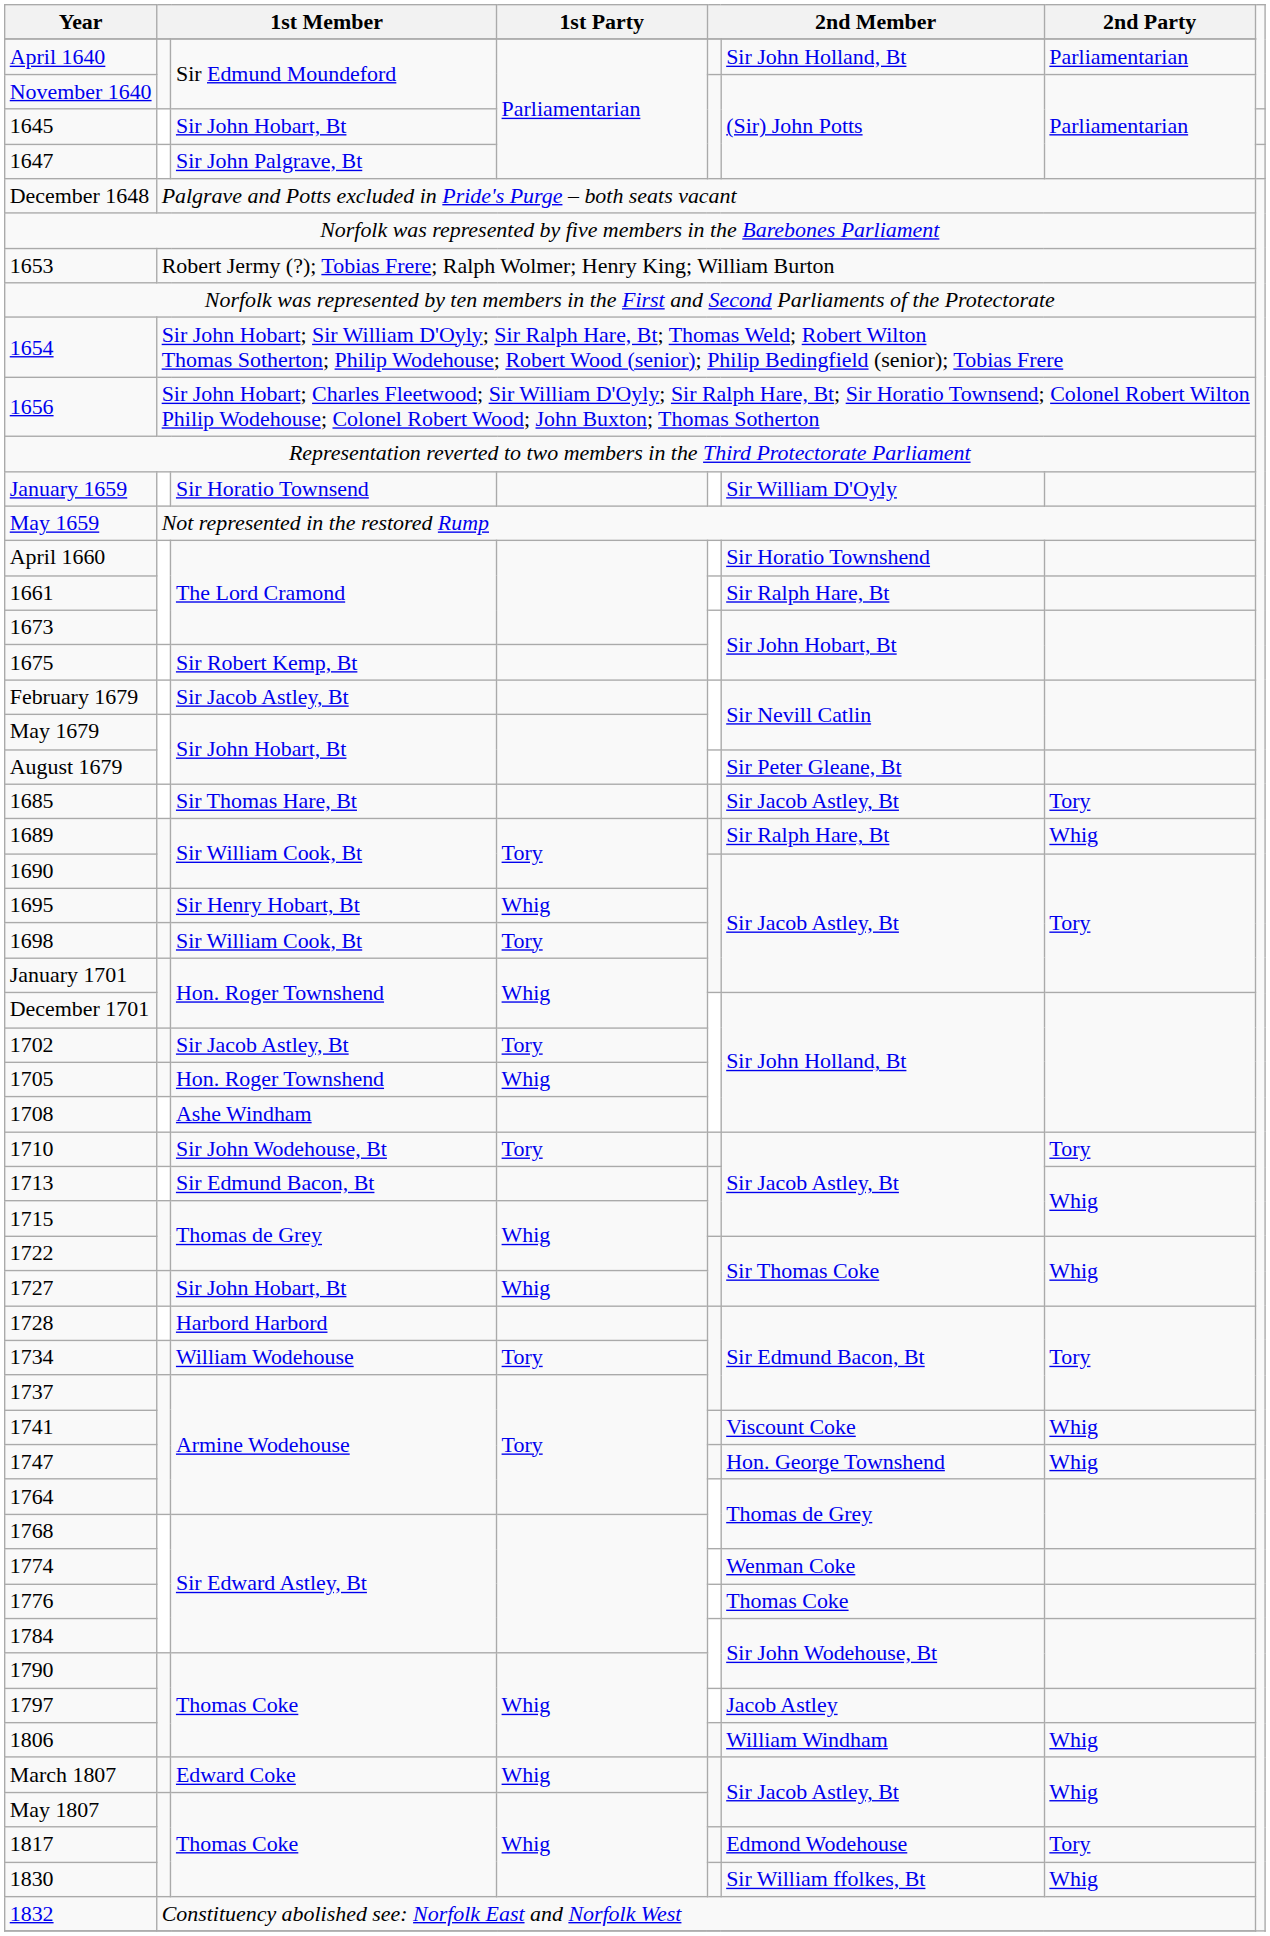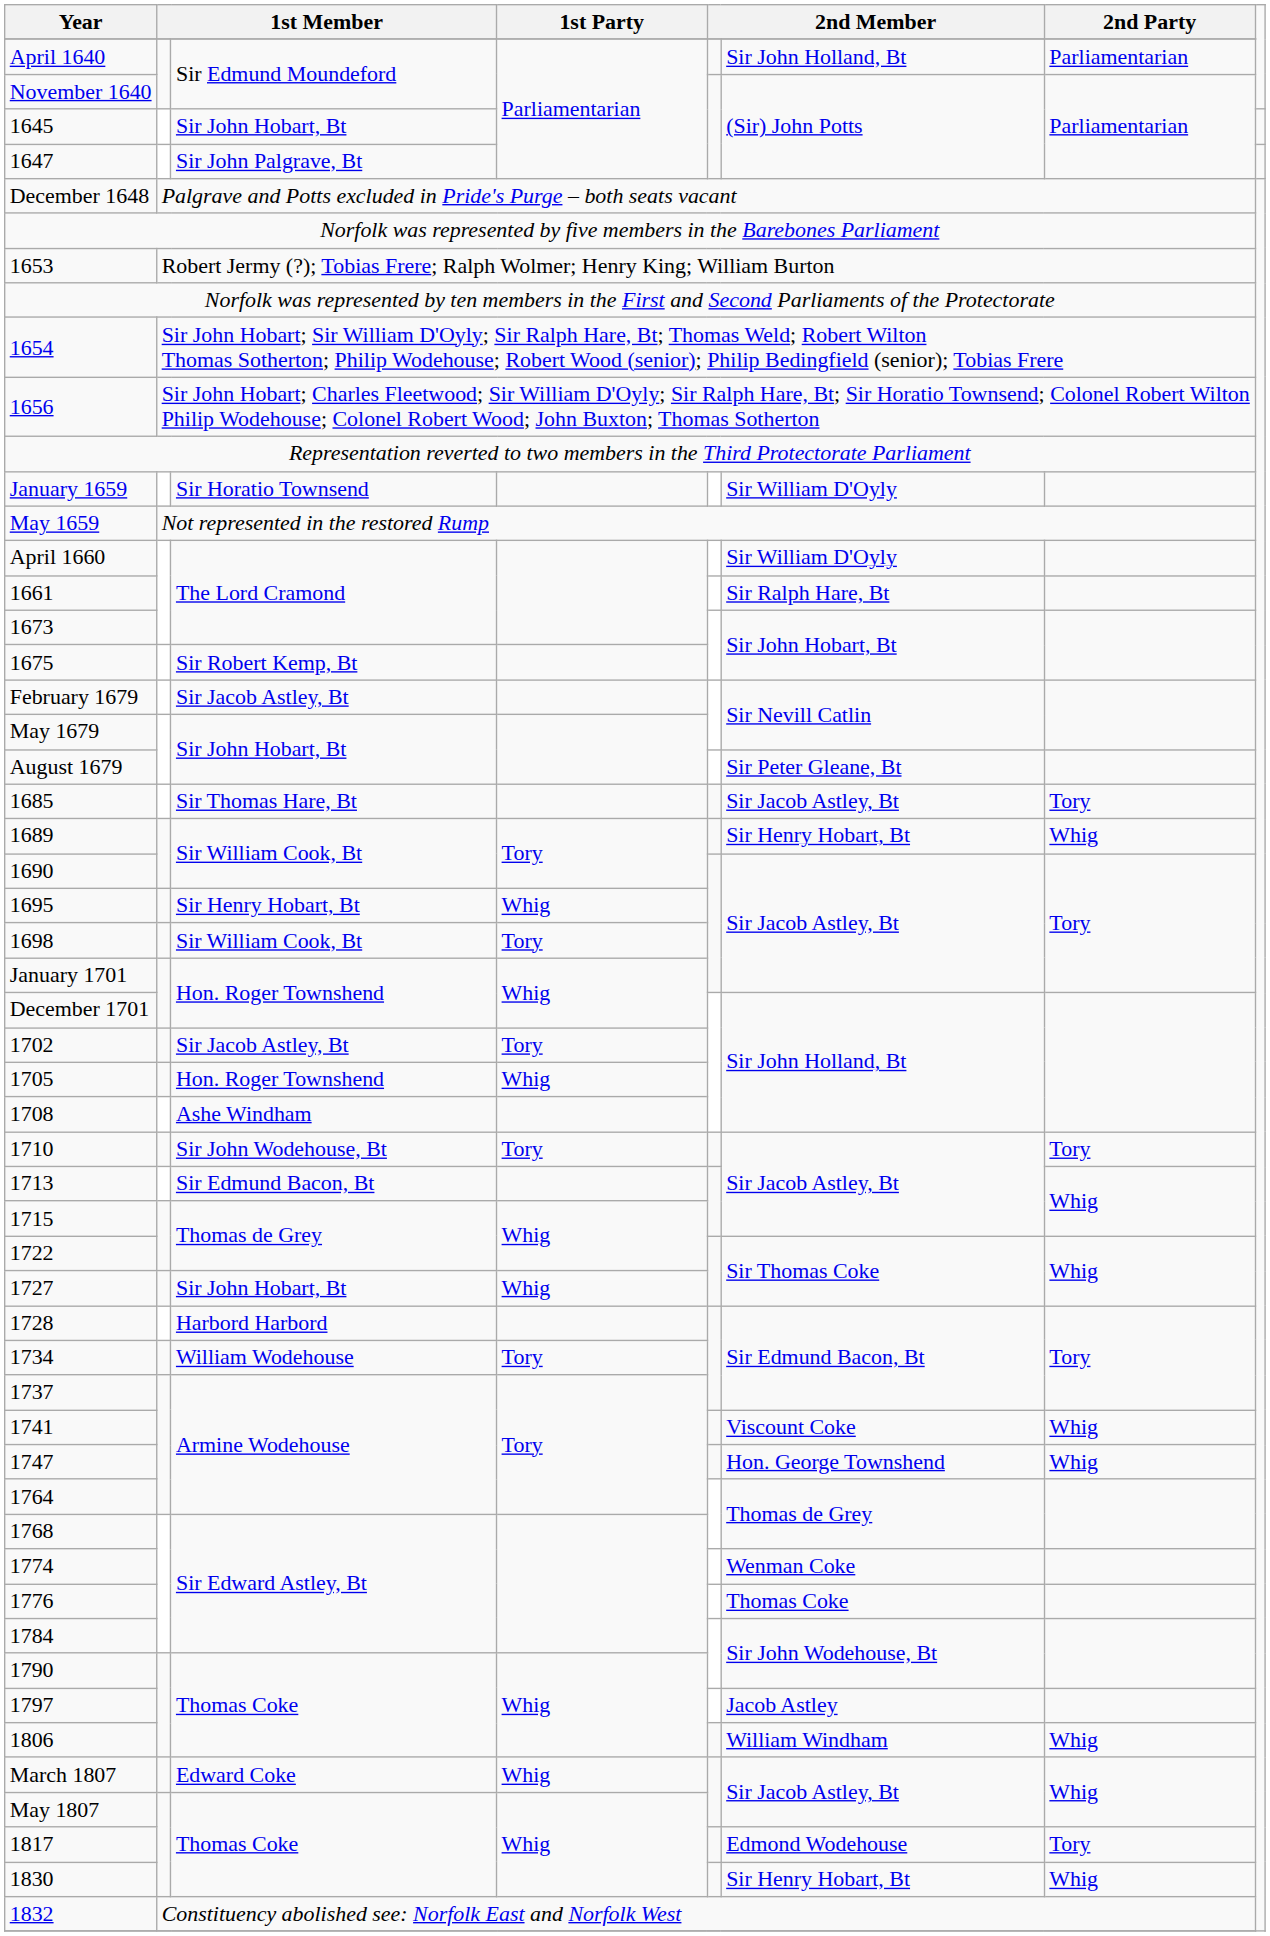(828, 557) Sir Horatio Townshend -> (812, 557) Sir William D'Oyly
(808, 836) Sir Ralph Hare, Bt -> (818, 836) Sir Henry Hobart, Bt
(826, 1878) Sir William ffolkes, Bt -> (818, 1878) Sir Henry Hobart, Bt
